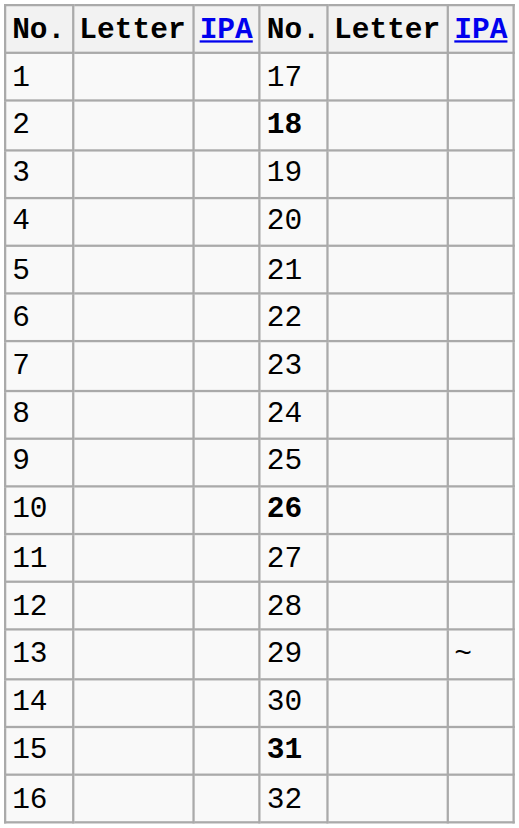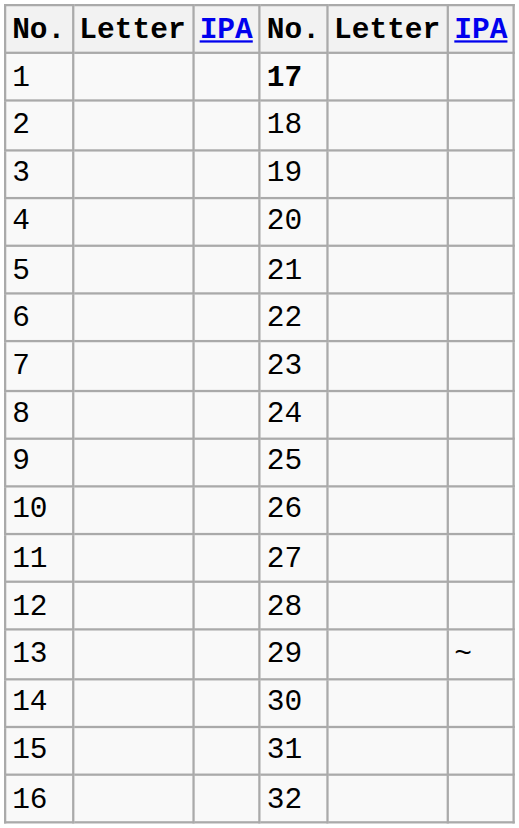(285, 77) normal -> (285, 77) bold
(285, 125) bold -> (285, 125) normal
(285, 510) bold -> (285, 510) normal
(285, 751) bold -> (285, 751) normal
